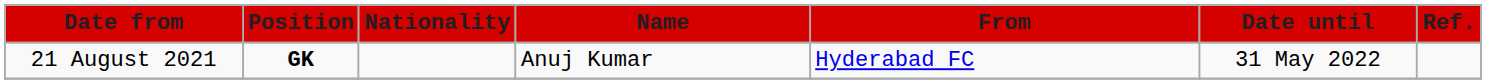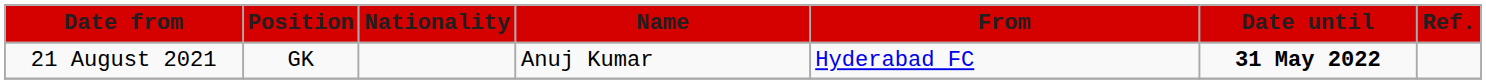(301, 60) bold -> (301, 60) normal
(1308, 60) normal -> (1308, 60) bold
